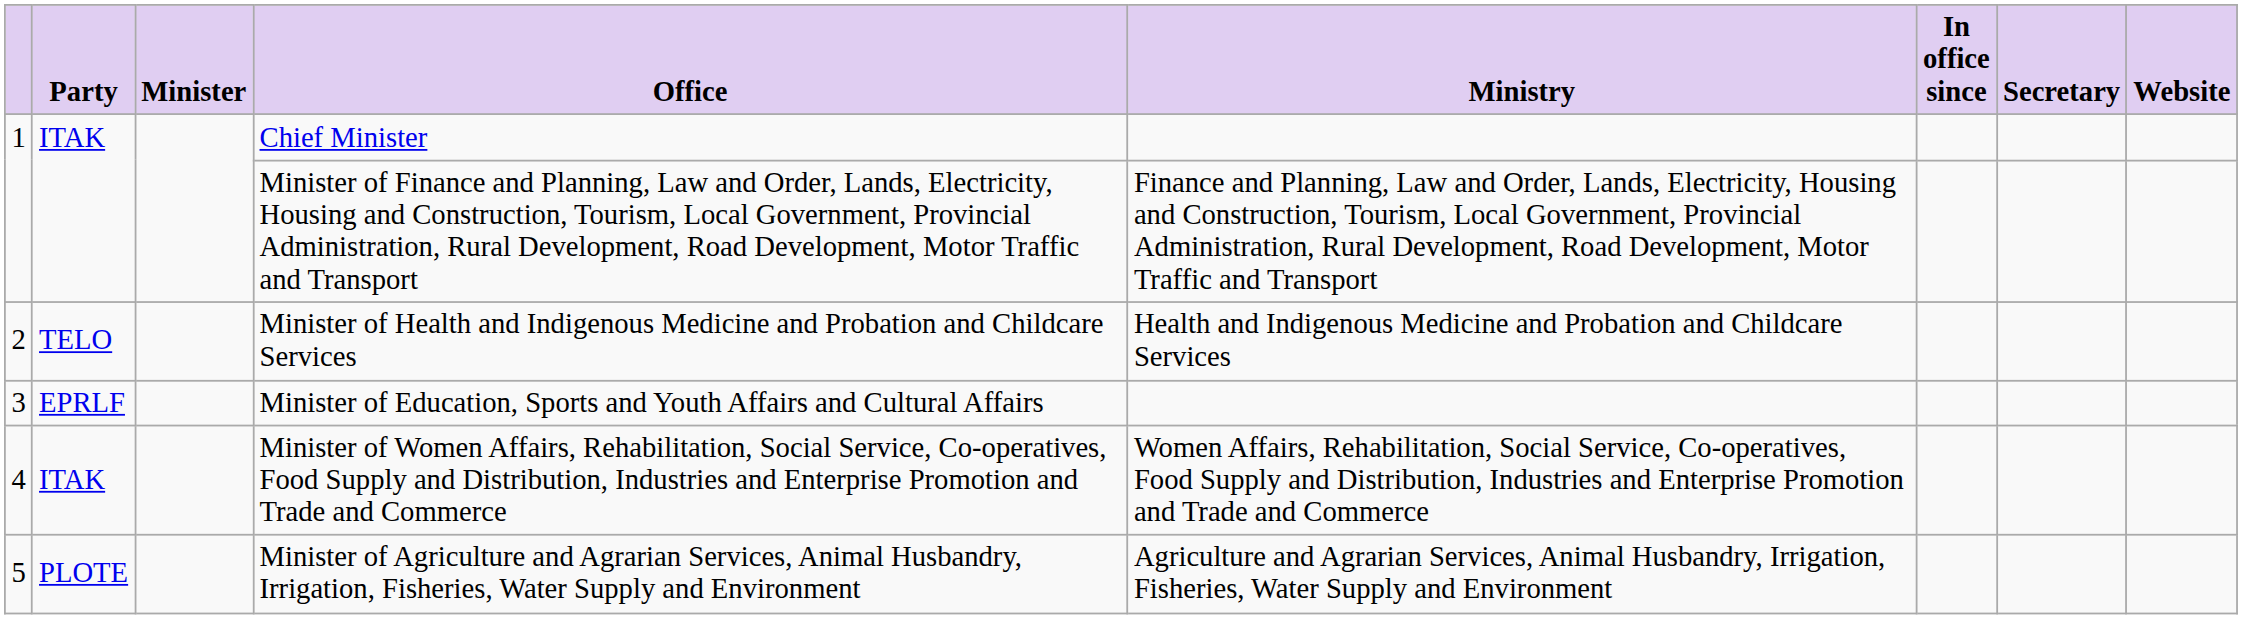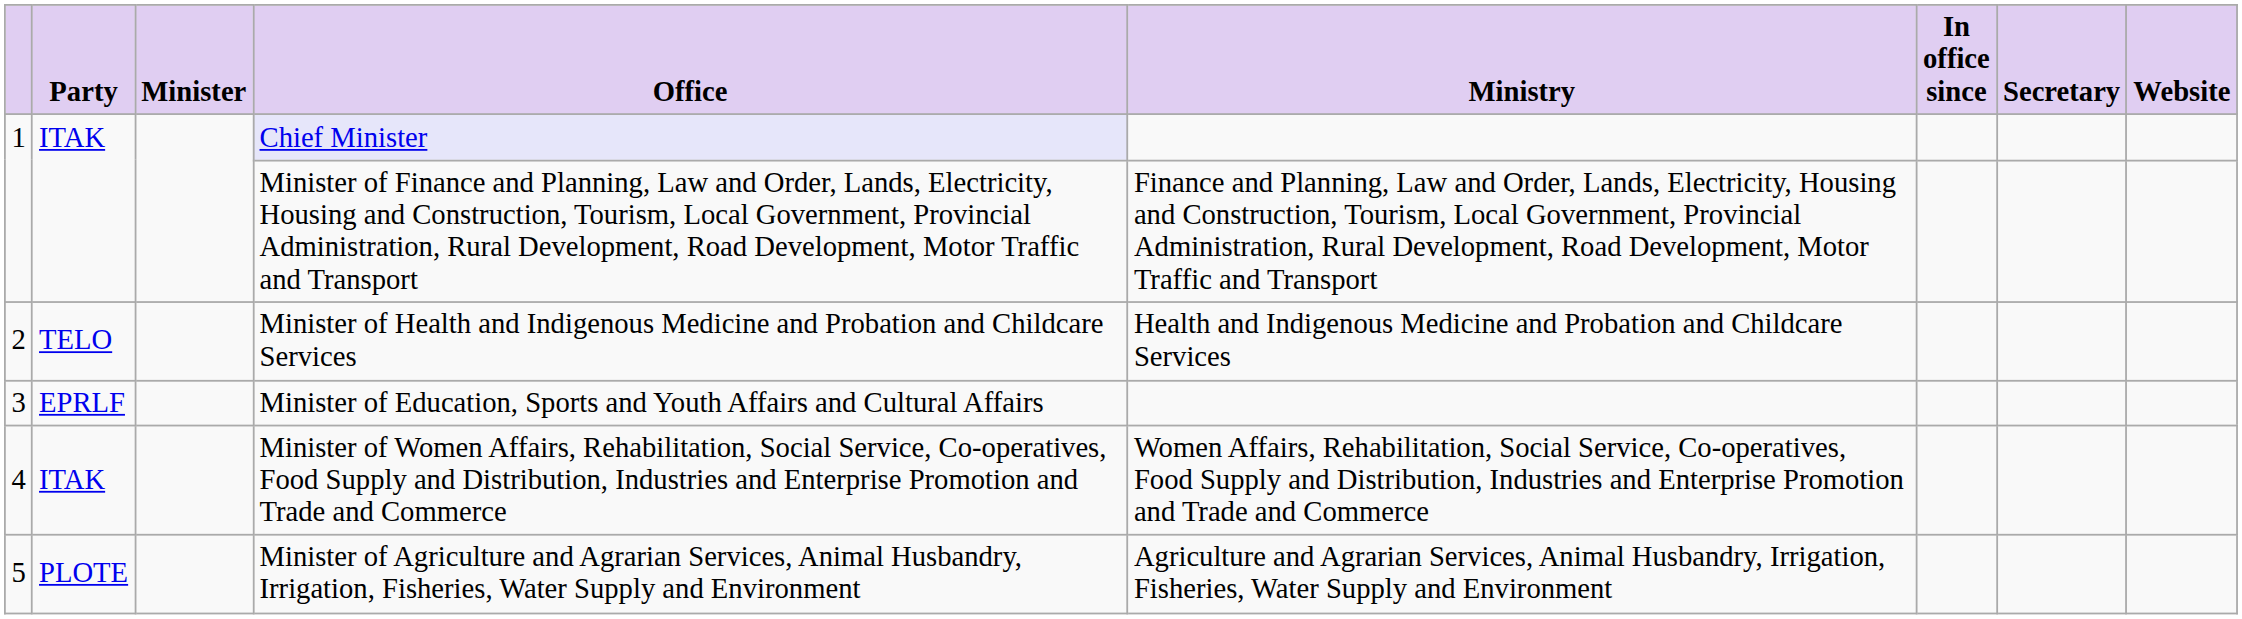(343, 137) no background -> (343, 137) lavender background
